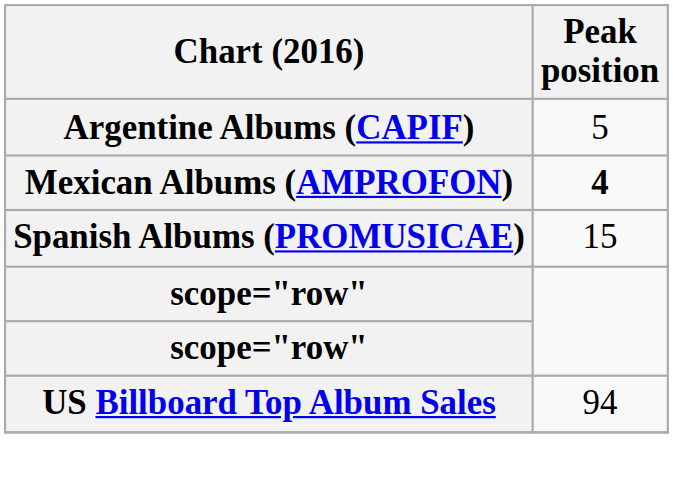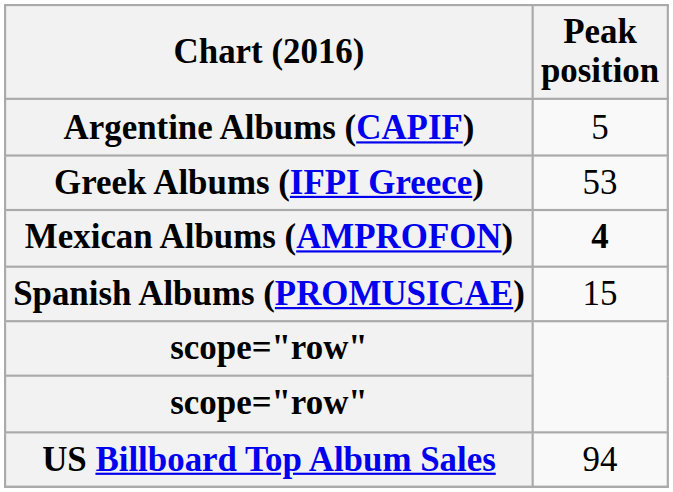+ row: (269, 182)
